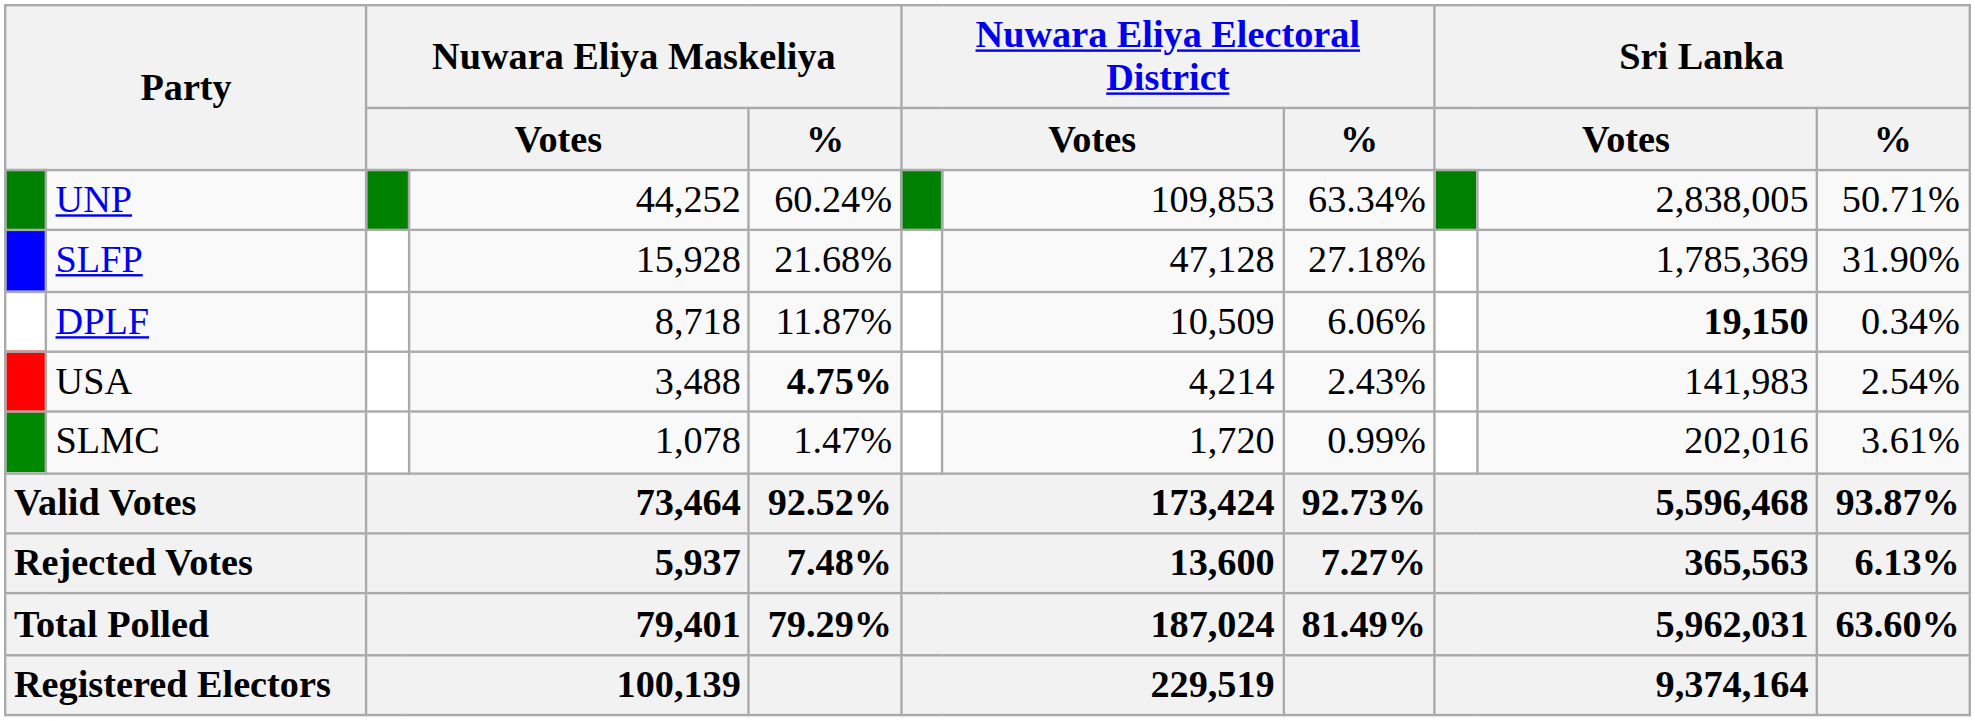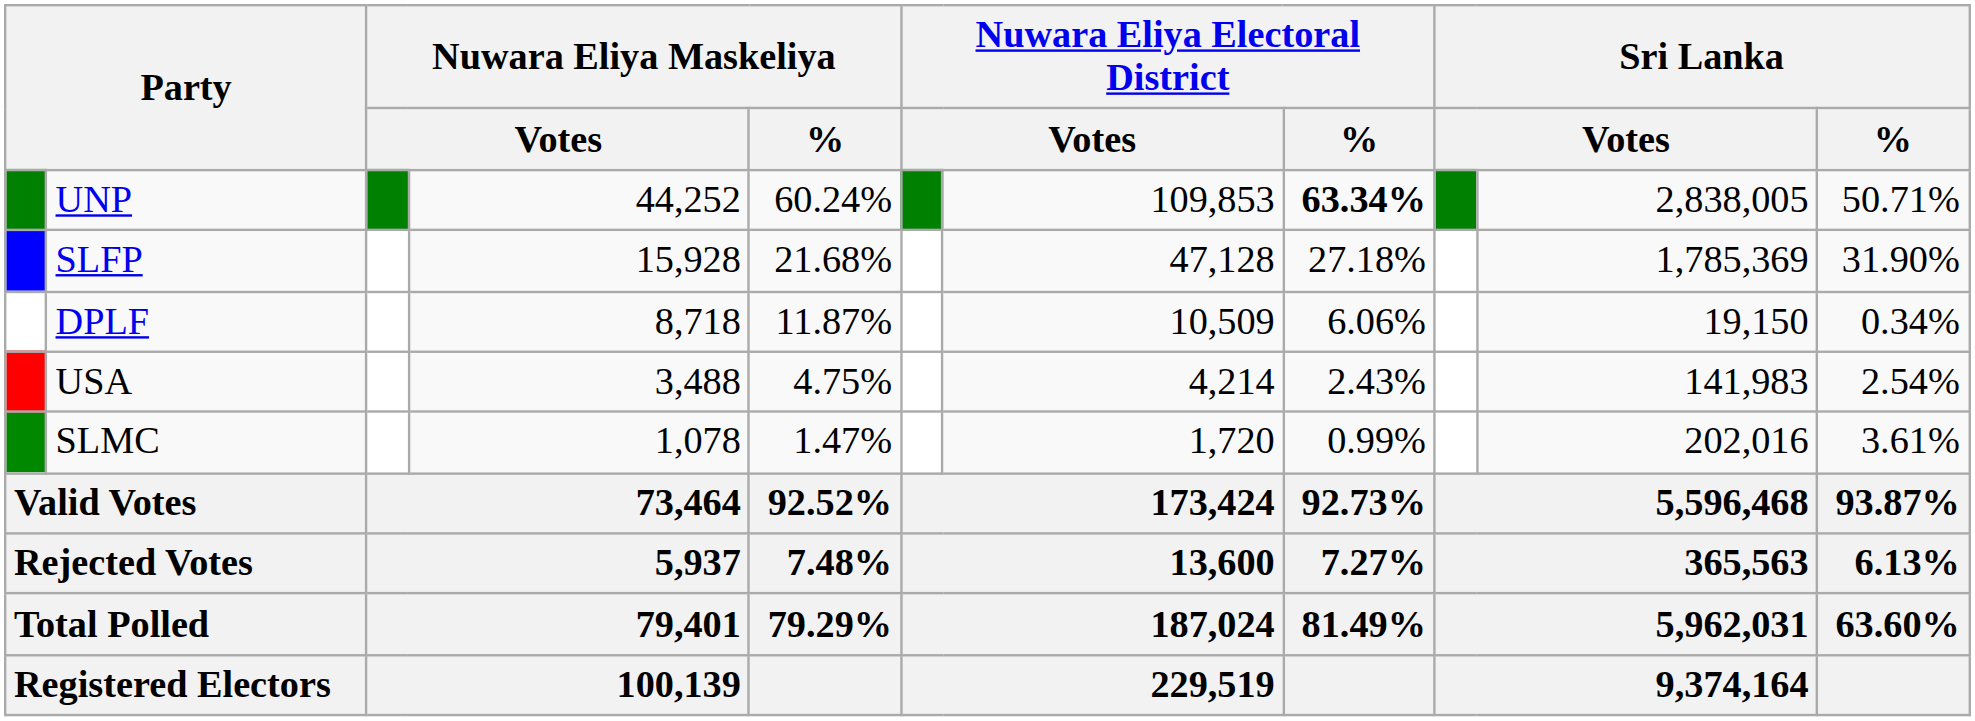(1367, 199) normal -> (1364, 199) bold
(1756, 320) bold -> (1756, 320) normal
(839, 381) bold -> (843, 381) normal
